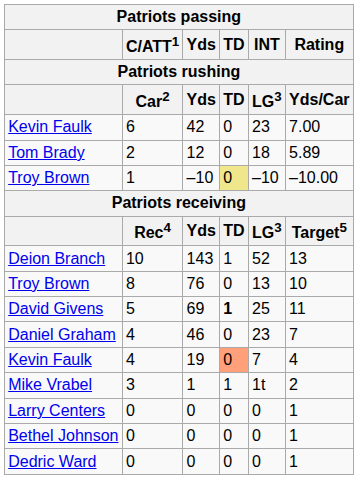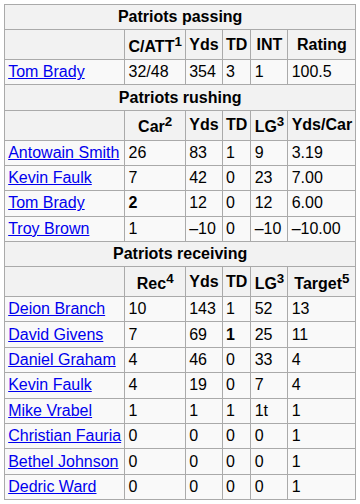+ row: (46, 72)
+ row: (64, 152)
(130, 127) 6 -> (133, 178) 7
(130, 152) normal -> (133, 203) bold
(261, 152) 18 -> (264, 203) 12
(305, 152) 5.89 -> (307, 203) 6.00
(228, 178) khaki background -> (230, 228) no background
- row: (49, 283)
(130, 309) 5 -> (133, 334) 7
(261, 334) 23 -> (264, 360) 33
(293, 334) 7 -> (296, 360) 4
(228, 360) lightsalmon background -> (230, 385) no background
(130, 385) 3 -> (133, 410) 1
(293, 385) 2 -> (296, 410) 1
- row: (57, 410)
+ row: (65, 436)
